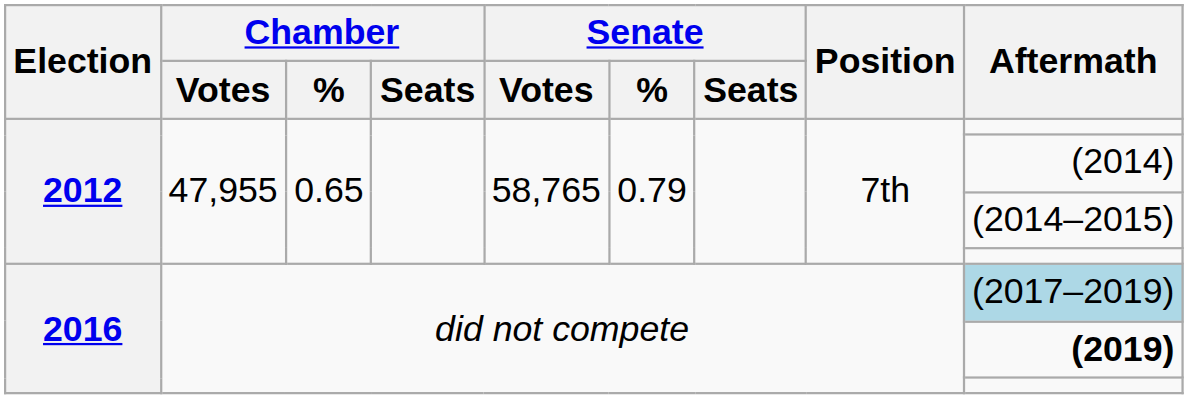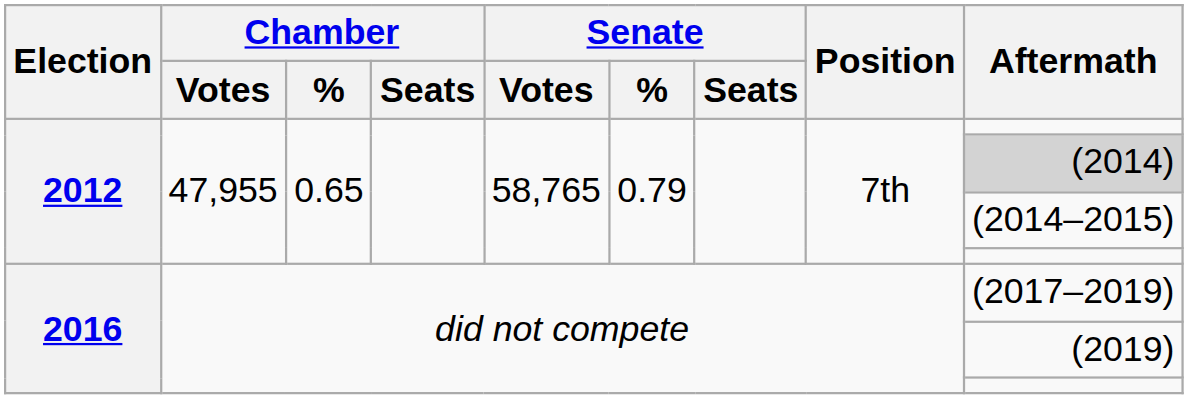(1123, 162) no background -> (1123, 162) lightgrey background
(1073, 292) lightblue background -> (1073, 292) no background
(1123, 348) bold -> (1123, 348) normal
